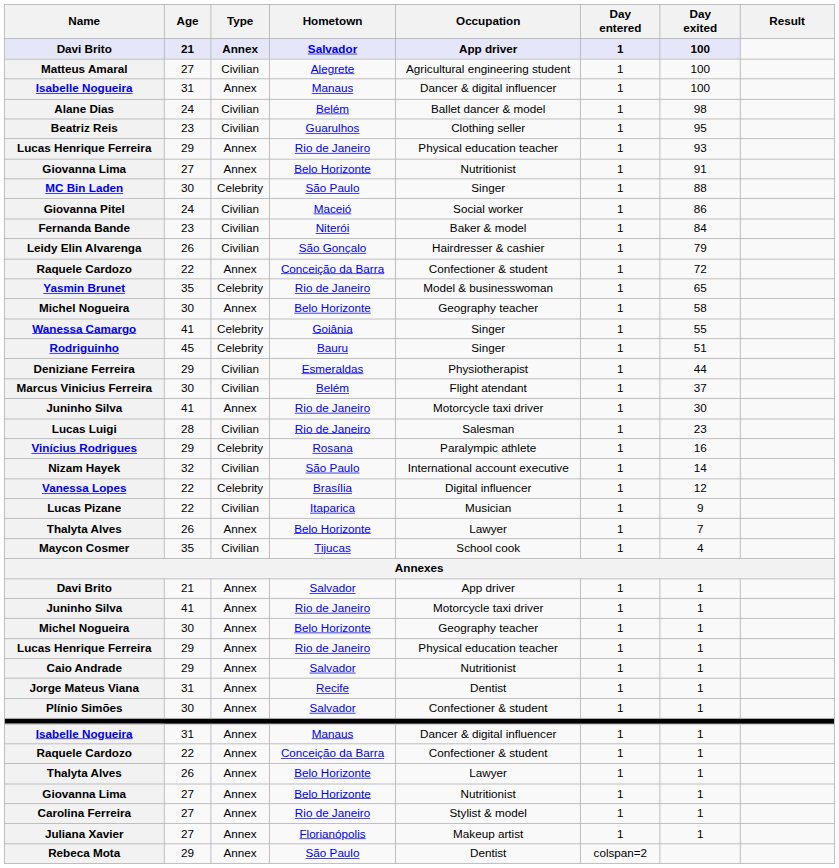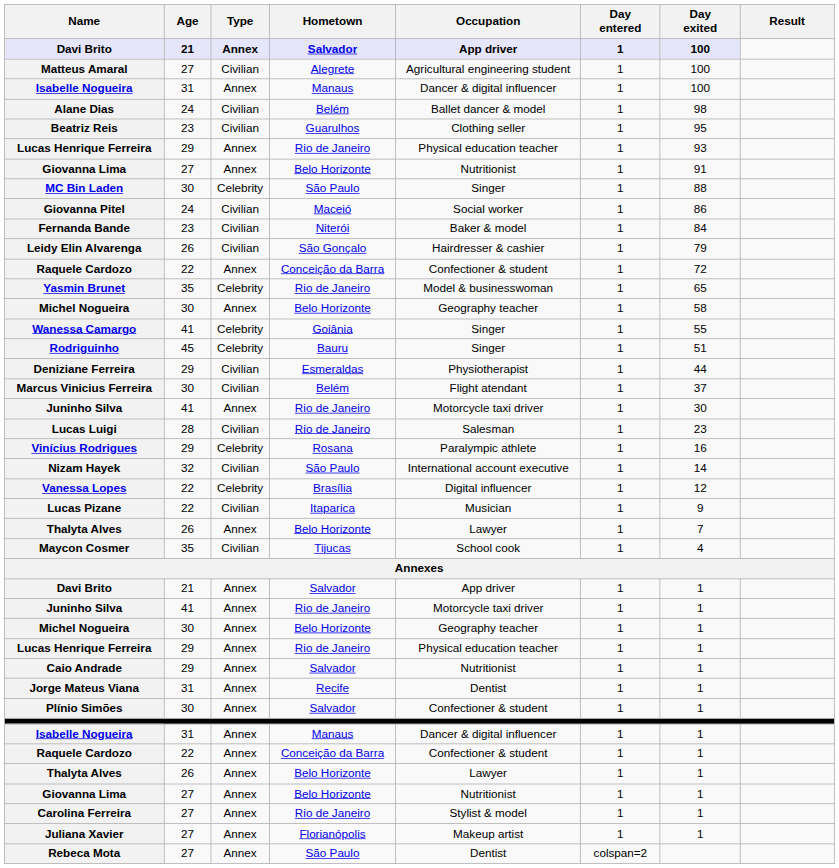(188, 853) 29 -> (188, 853) 27
